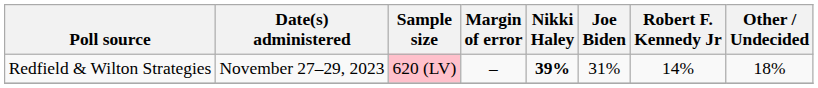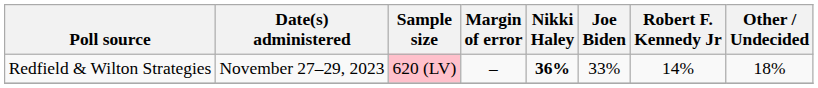(552, 68) 39% -> (552, 68) 36%
(604, 68) 31% -> (604, 68) 33%
